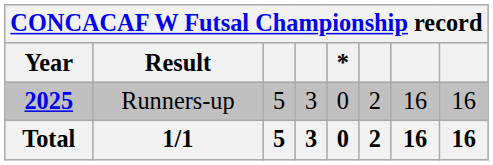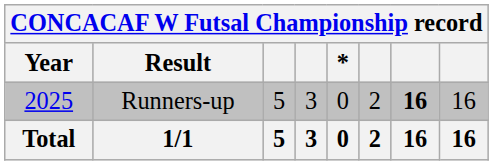(49, 100) bold -> (49, 100) normal
(415, 100) normal -> (415, 100) bold
